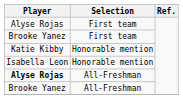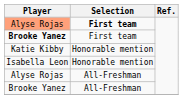(37, 24) no background -> (37, 24) lightsalmon background
(113, 24) normal -> (113, 24) bold
(37, 37) normal -> (37, 37) bold
(37, 75) bold -> (37, 75) normal
